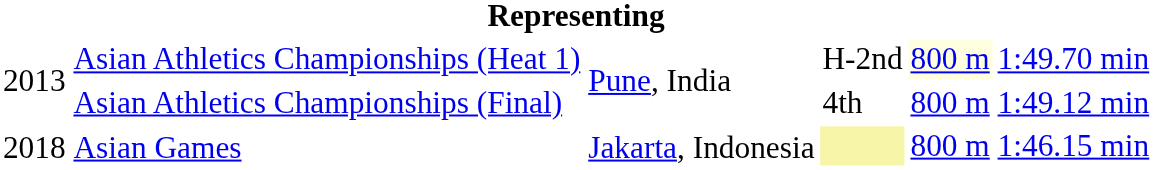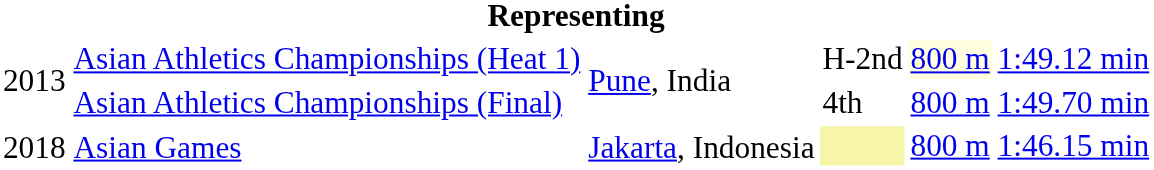(1073, 59) 1:49.70 min -> (1073, 59) 1:49.12 min
(1073, 102) 1:49.12 min -> (1073, 102) 1:49.70 min
